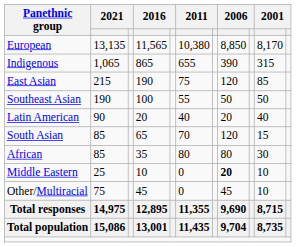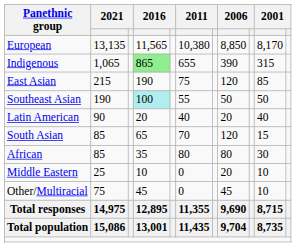(144, 63) no background -> (144, 63) lightgreen background
(144, 99) no background -> (144, 99) paleturquoise background
(226, 172) bold -> (226, 172) normal
